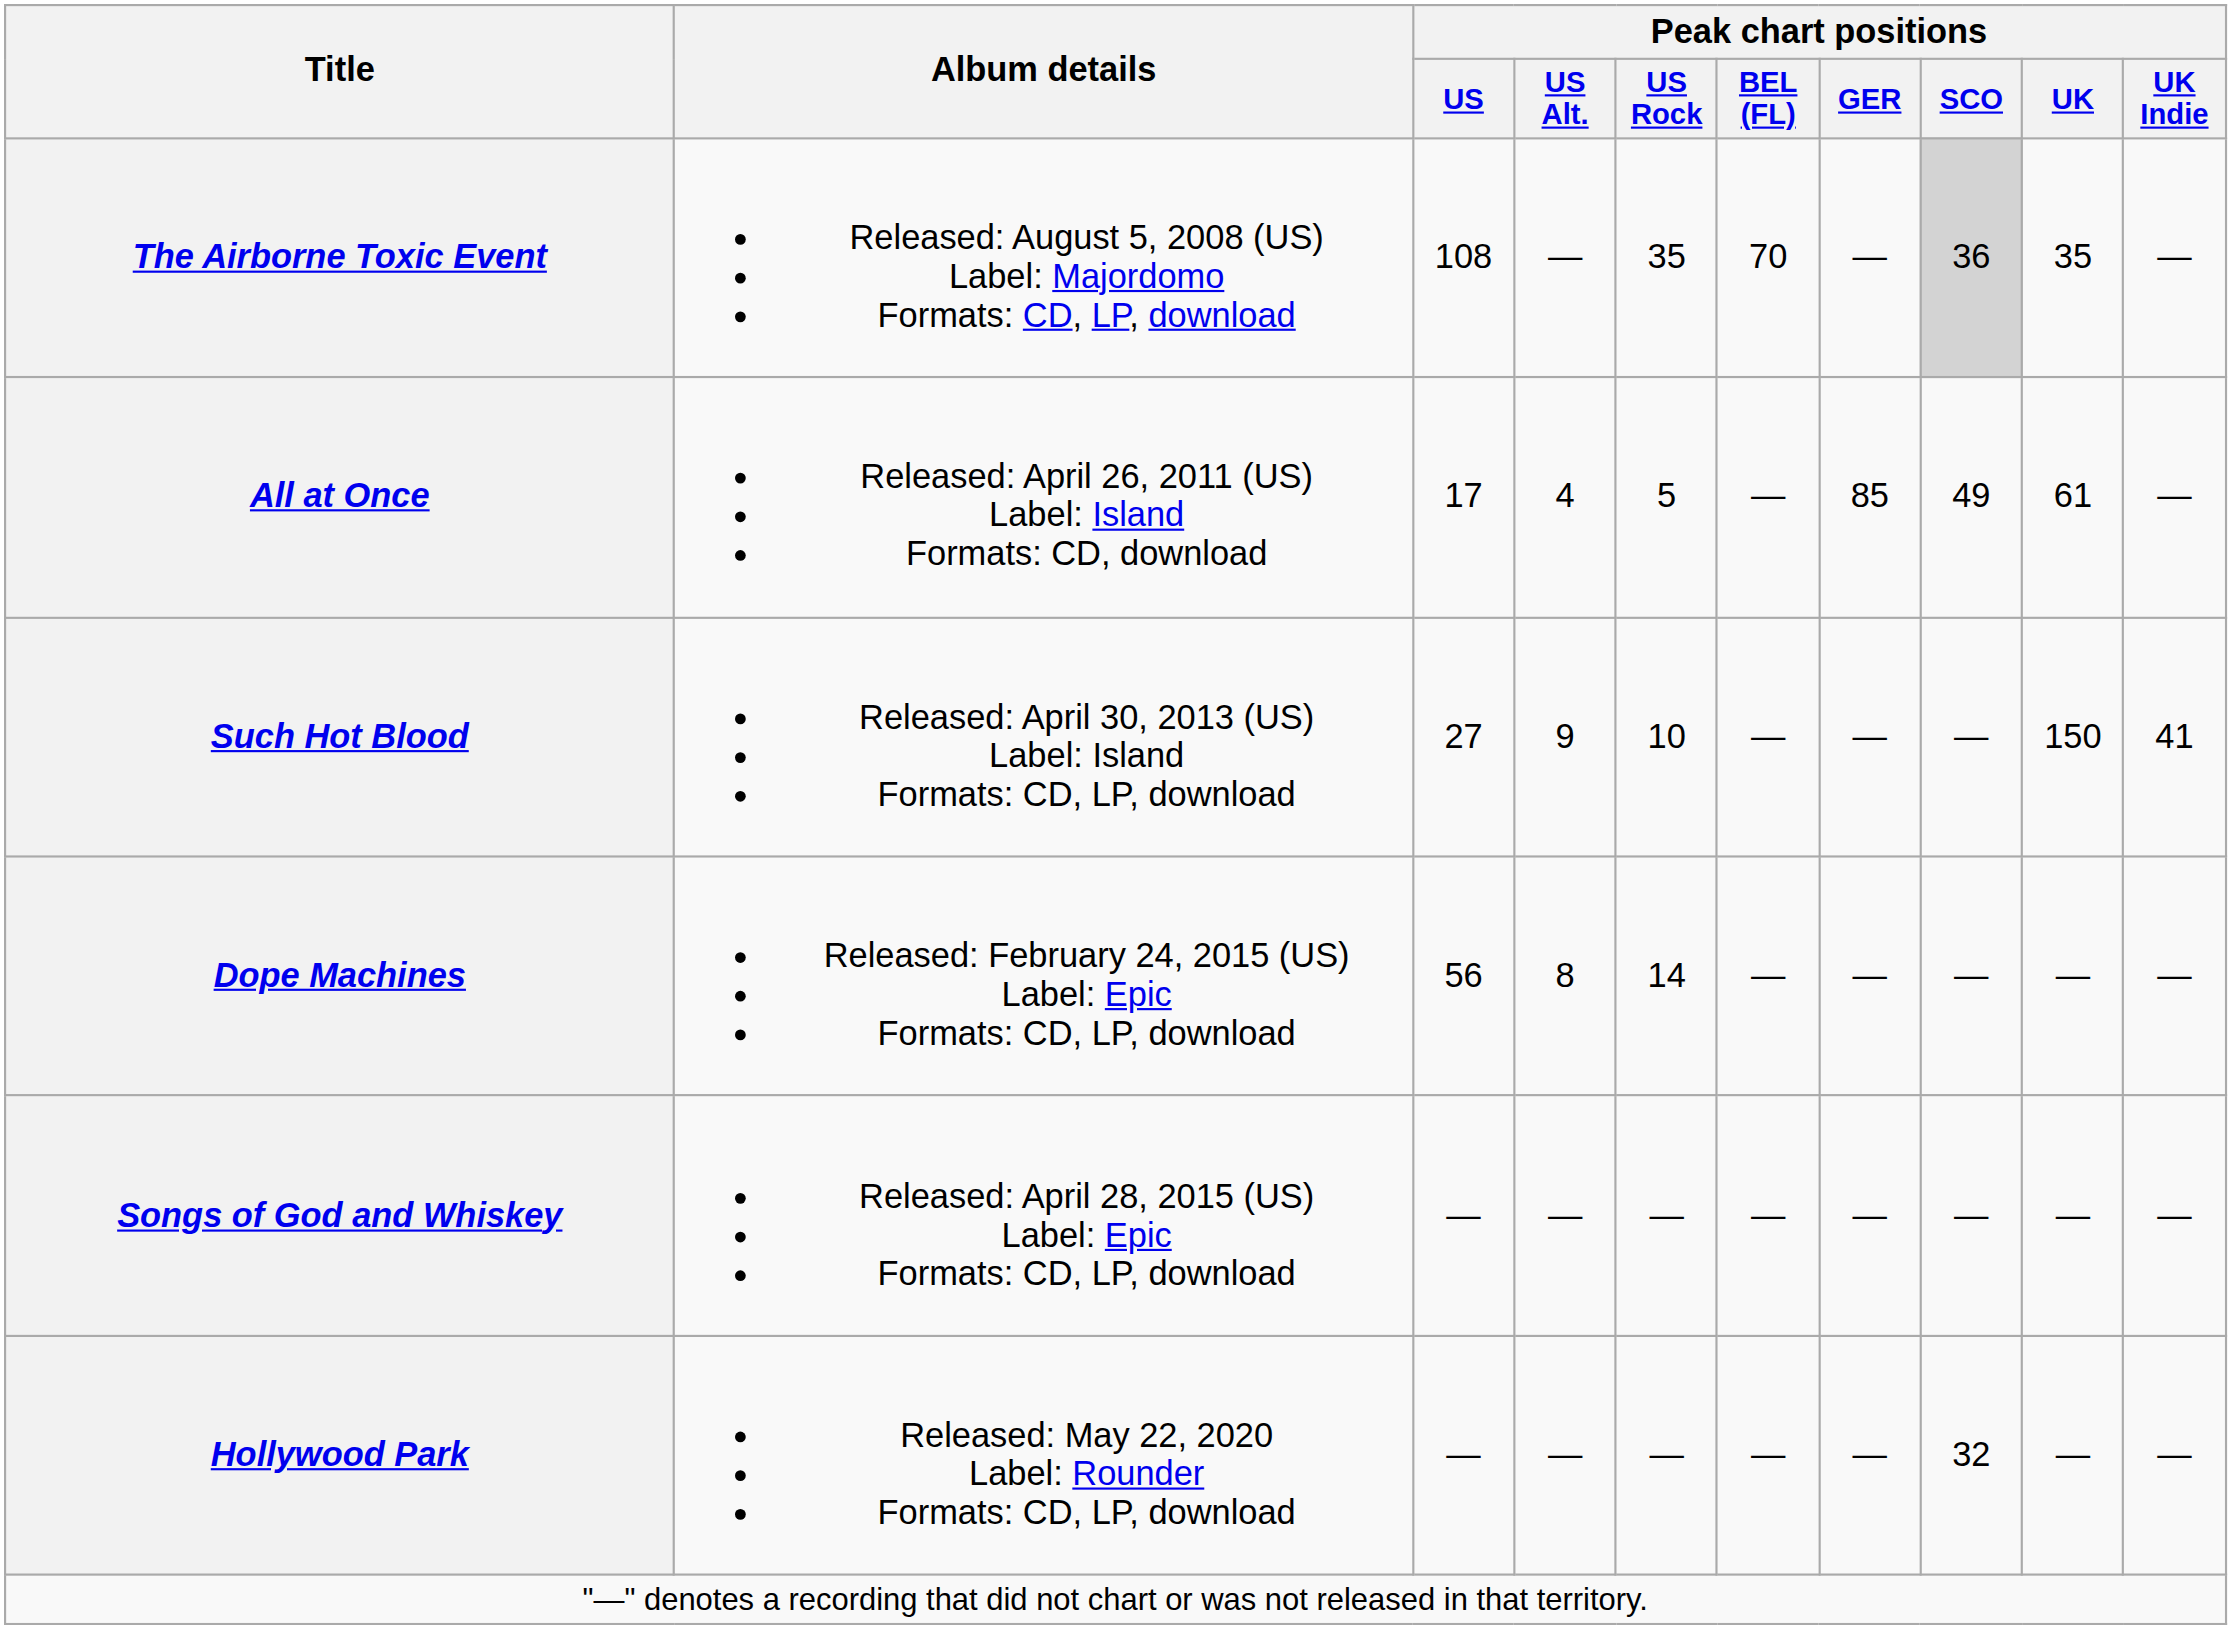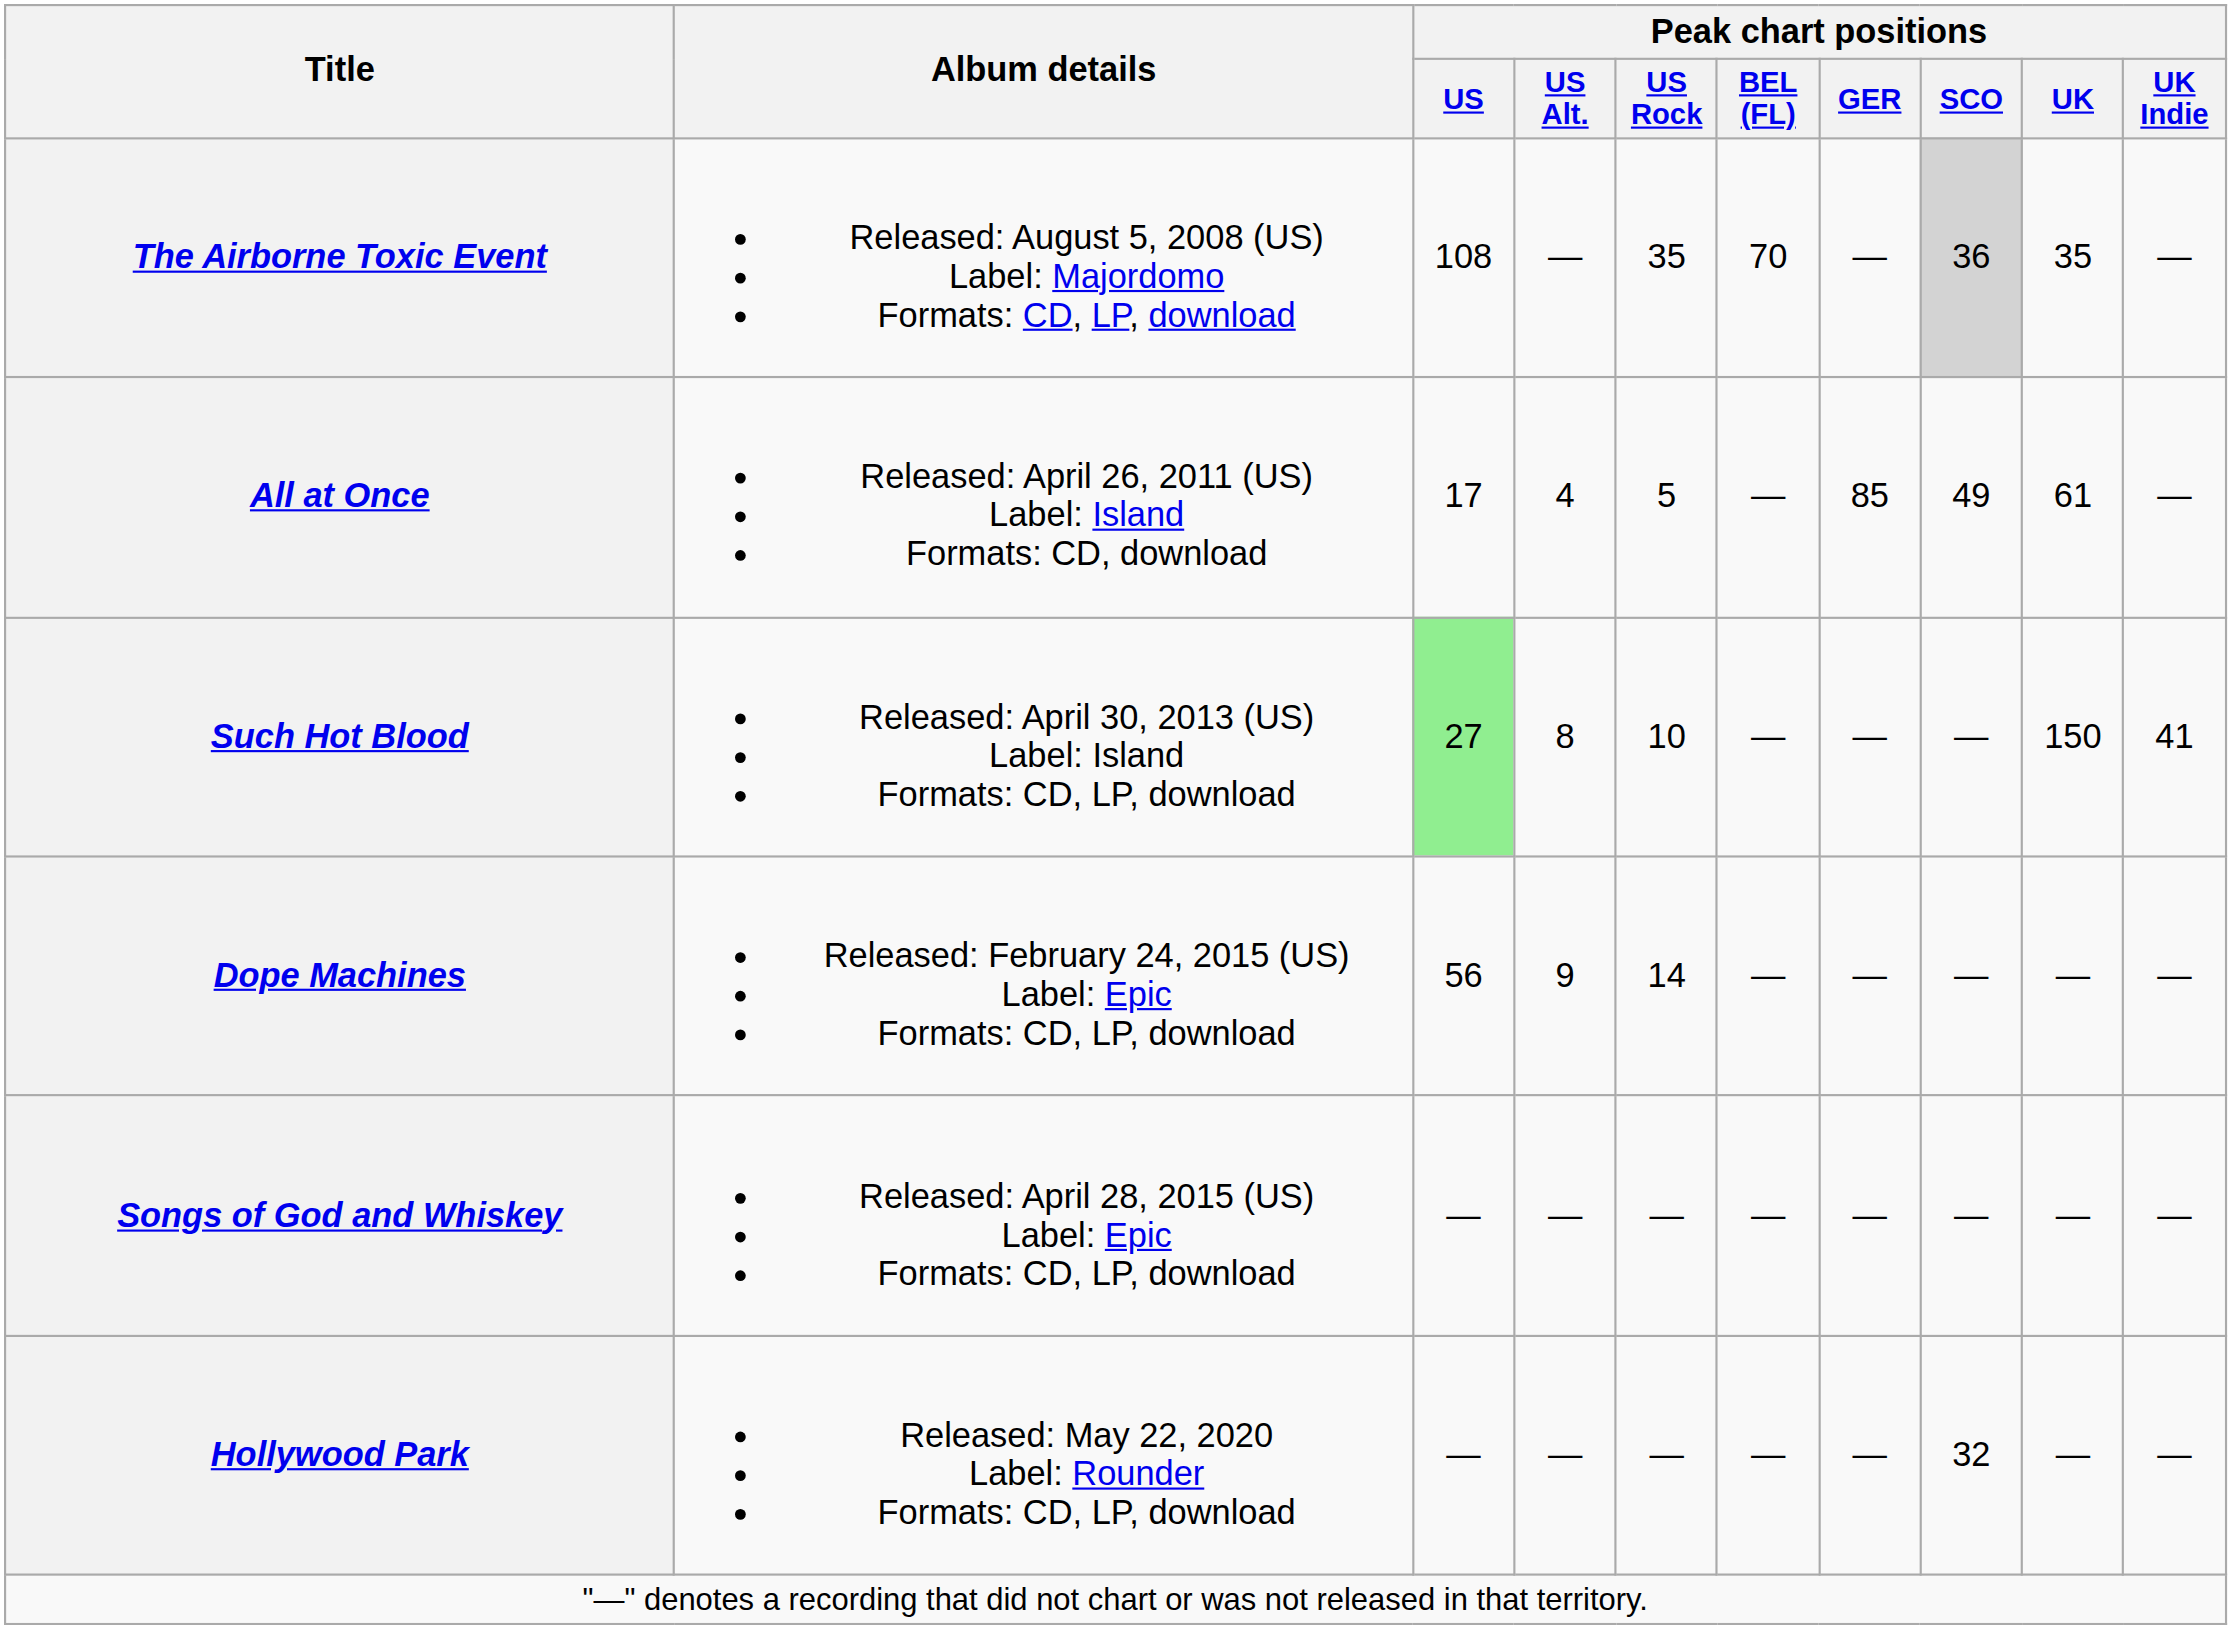(1464, 736) no background -> (1464, 736) lightgreen background
(1565, 736) 9 -> (1565, 736) 8
(1565, 975) 8 -> (1565, 975) 9
